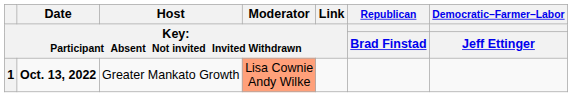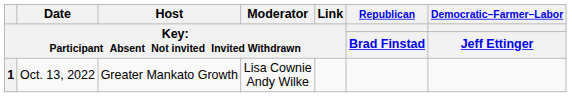(58, 75) bold -> (57, 75) normal
(279, 75) lightsalmon background -> (278, 75) no background
